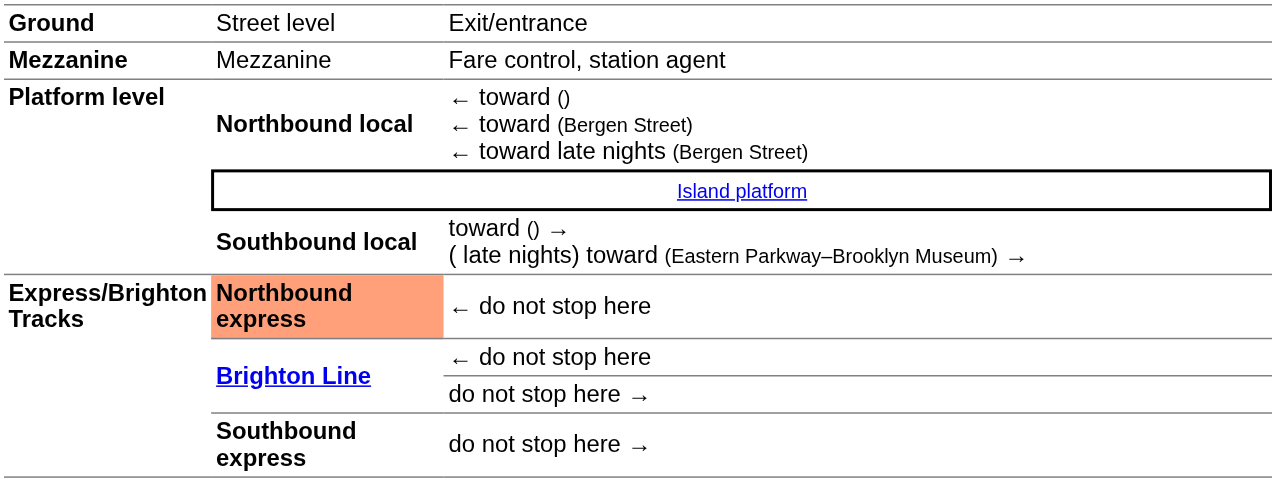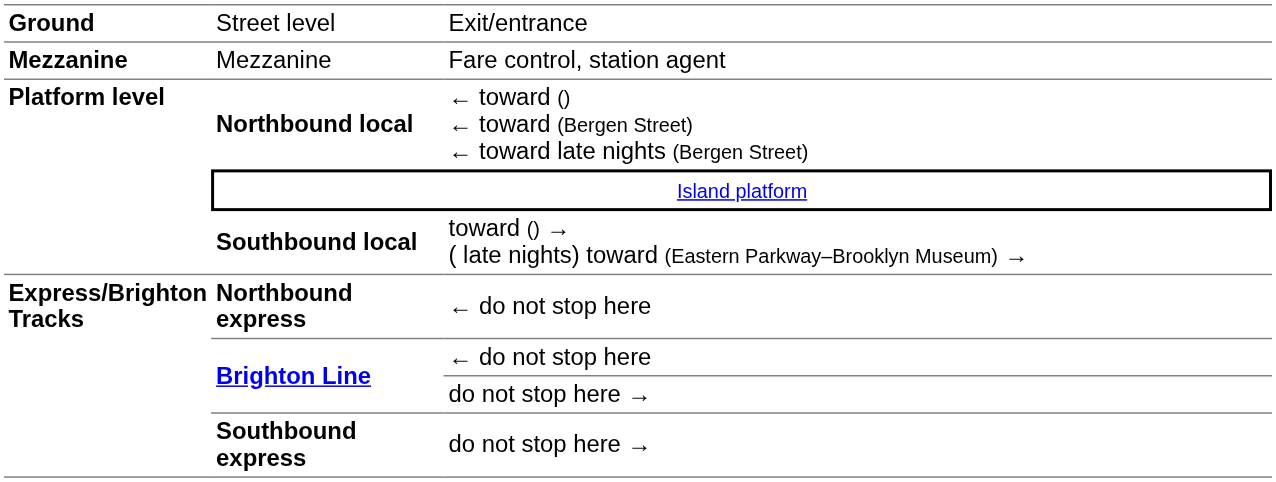(284, 306) lightsalmon background -> (284, 306) no background
